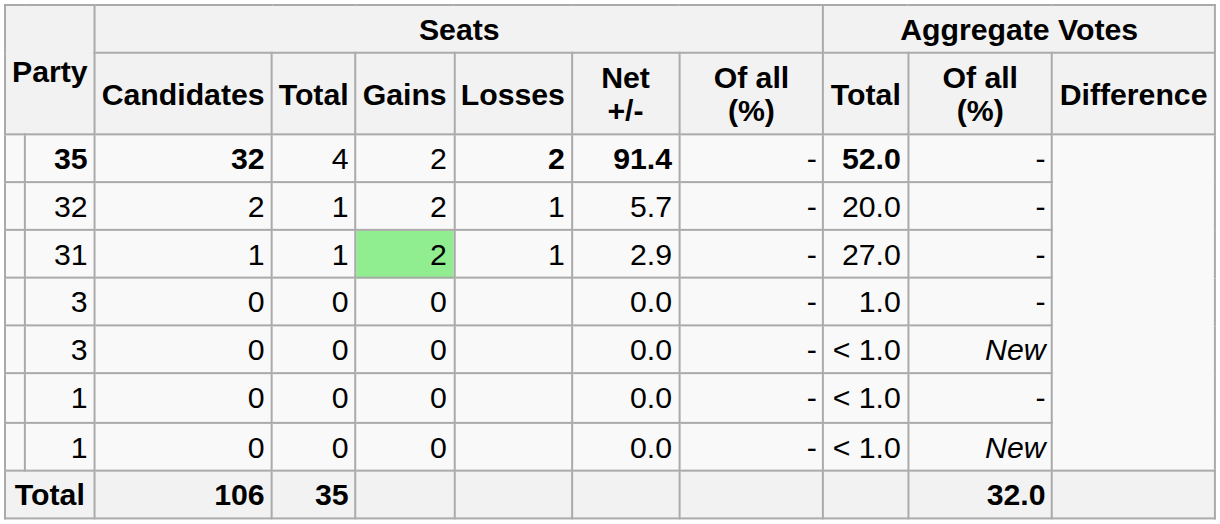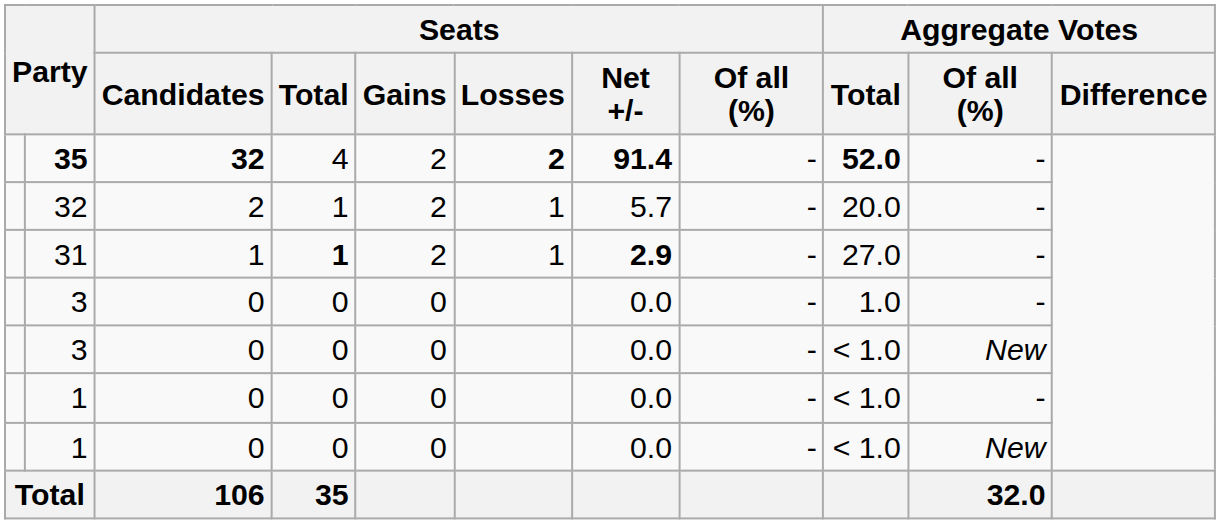(340, 254) normal -> (340, 254) bold
(438, 254) lightgreen background -> (438, 254) no background
(651, 254) normal -> (651, 254) bold
